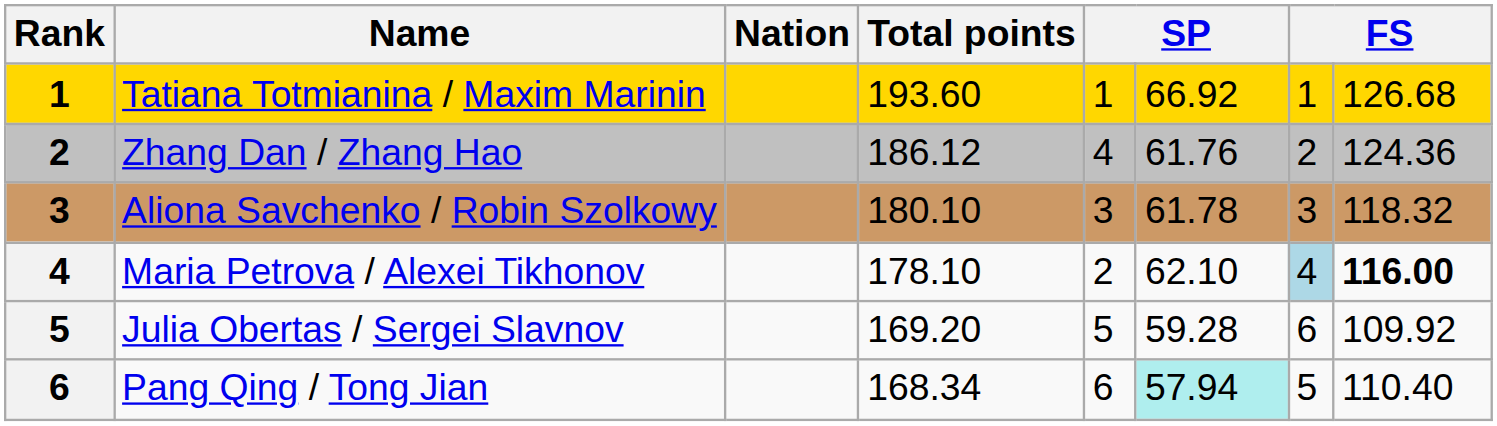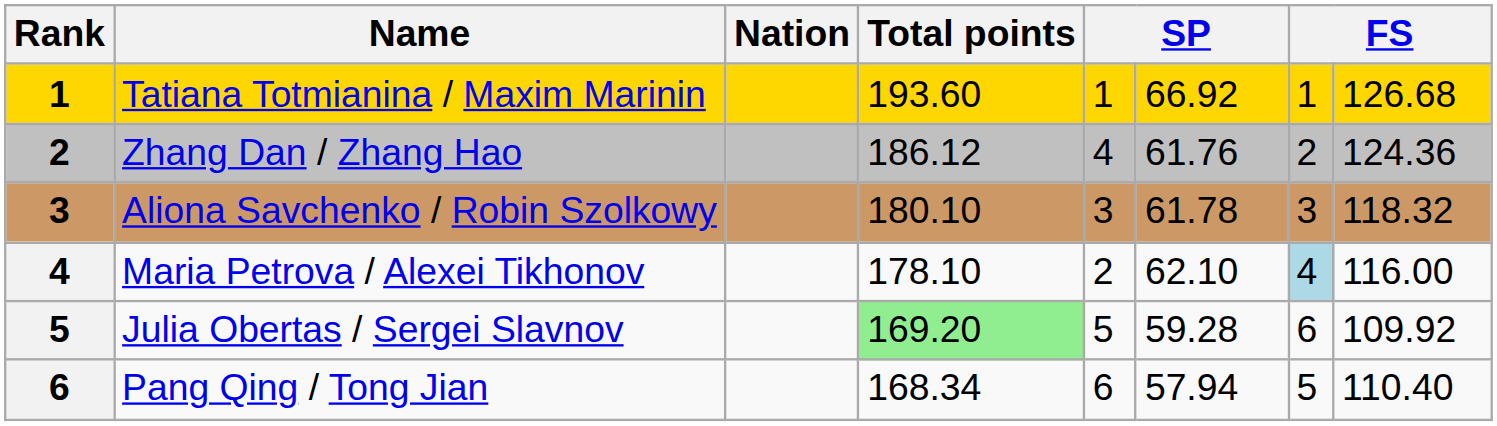(1398, 270) bold -> (1398, 270) normal
(924, 329) no background -> (924, 329) lightgreen background
(1192, 388) paleturquoise background -> (1192, 388) no background
